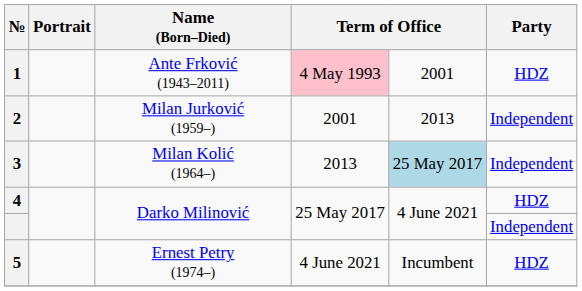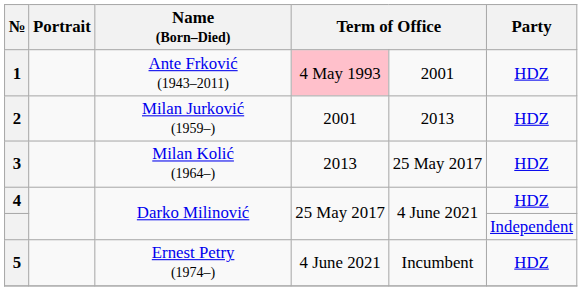(532, 118) Independent -> (532, 118) HDZ
(437, 163) lightblue background -> (437, 163) no background
(532, 163) Independent -> (532, 163) HDZ
